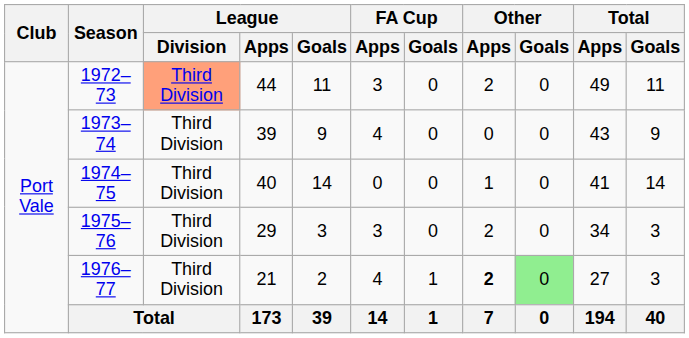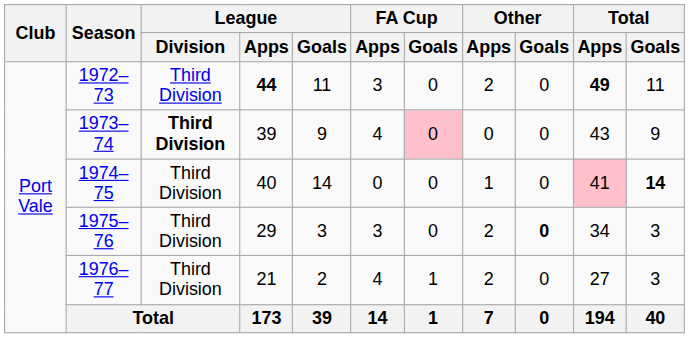(192, 85) lightsalmon background -> (190, 85) no background
(266, 85) normal -> (266, 85) bold
(600, 85) normal -> (600, 85) bold
(192, 134) normal -> (190, 134) bold
(433, 134) no background -> (433, 134) pink background
(600, 182) no background -> (600, 182) pink background
(655, 182) normal -> (655, 182) bold
(544, 231) normal -> (544, 231) bold
(489, 279) bold -> (489, 279) normal
(544, 279) lightgreen background -> (544, 279) no background
